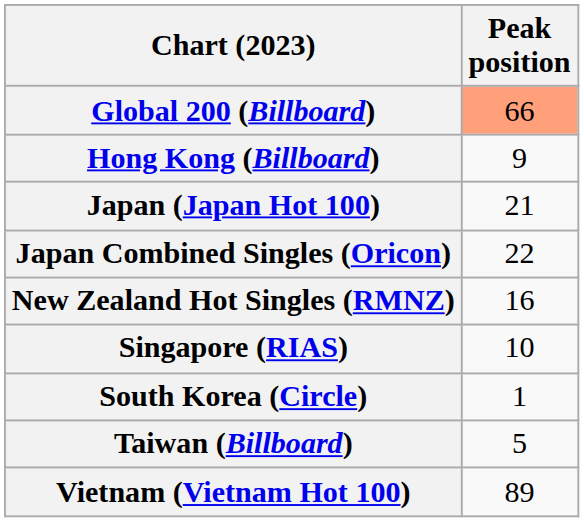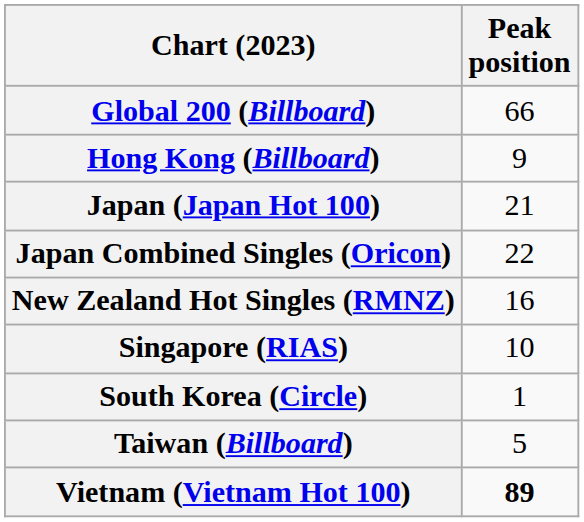(520, 109) lightsalmon background -> (520, 109) no background
(520, 491) normal -> (520, 491) bold
